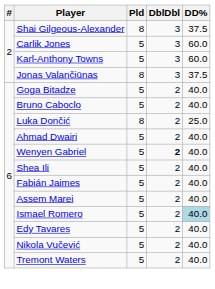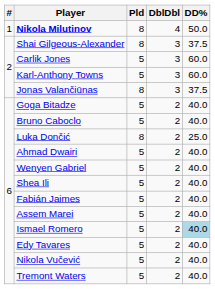+ row: (54, 28)
(177, 152) bold -> (177, 167) normal
